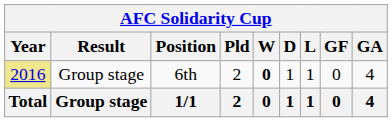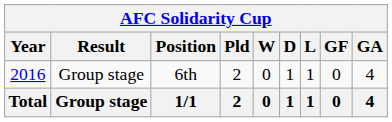(28, 74) khaki background -> (28, 74) no background
(267, 74) bold -> (267, 74) normal
